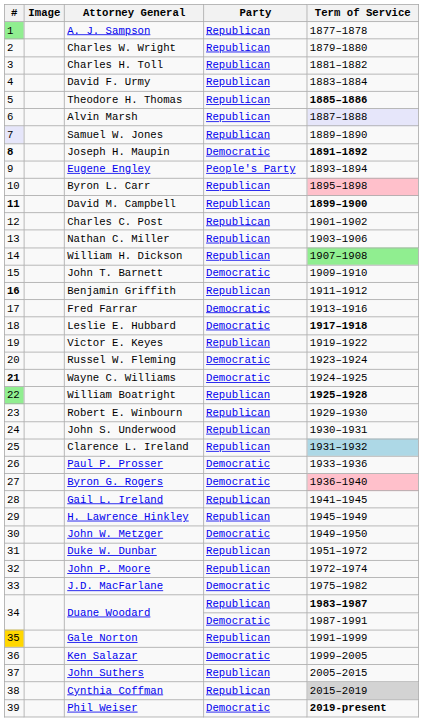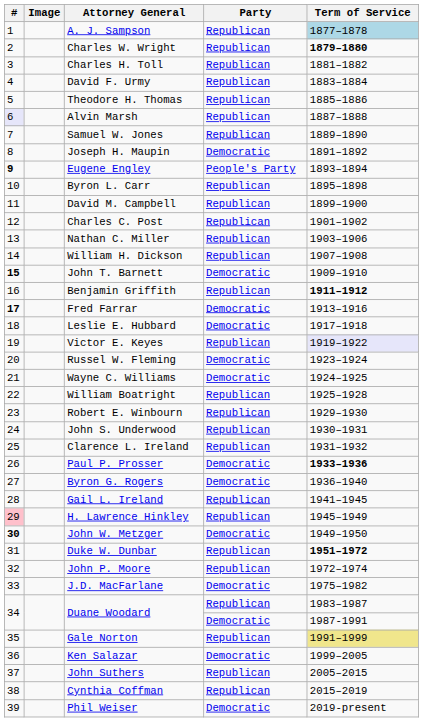(10, 30) lightgreen background -> (10, 30) no background
(339, 30) no background -> (339, 30) lightblue background
(339, 48) normal -> (339, 48) bold
(339, 100) bold -> (339, 100) normal
(10, 117) no background -> (10, 117) lavender background
(339, 117) lavender background -> (339, 117) no background
(10, 135) lavender background -> (10, 135) no background
(10, 152) bold -> (10, 152) normal
(339, 152) bold -> (339, 152) normal
(10, 169) normal -> (10, 169) bold
(339, 187) pink background -> (339, 187) no background
(13, 204) bold -> (13, 204) normal
(339, 204) bold -> (339, 204) normal
(339, 256) lightgreen background -> (339, 256) no background
(13, 274) normal -> (13, 274) bold
(13, 291) bold -> (13, 291) normal
(339, 291) normal -> (339, 291) bold
(13, 308) normal -> (13, 308) bold
(339, 326) bold -> (339, 326) normal
(339, 343) no background -> (339, 343) lavender background
(13, 378) bold -> (13, 378) normal
(13, 395) lightgreen background -> (13, 395) no background
(339, 395) bold -> (339, 395) normal
(339, 447) lightblue background -> (339, 447) no background
(339, 465) normal -> (339, 465) bold
(339, 482) pink background -> (339, 482) no background
(13, 517) no background -> (13, 517) pink background
(13, 534) normal -> (13, 534) bold
(339, 552) normal -> (339, 552) bold
(339, 604) bold -> (339, 604) normal
(13, 639) gold background -> (13, 639) no background
(339, 639) no background -> (339, 639) khaki background
(339, 691) lightgrey background -> (339, 691) no background
(348, 708) bold -> (348, 708) normal
